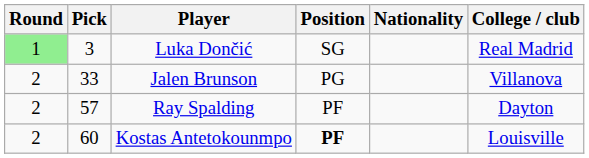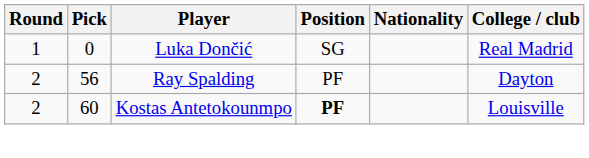(36, 49) lightgreen background -> (36, 49) no background
(89, 49) 3 -> (89, 49) 0
- row: (204, 78)
(89, 108) 57 -> (89, 78) 56
